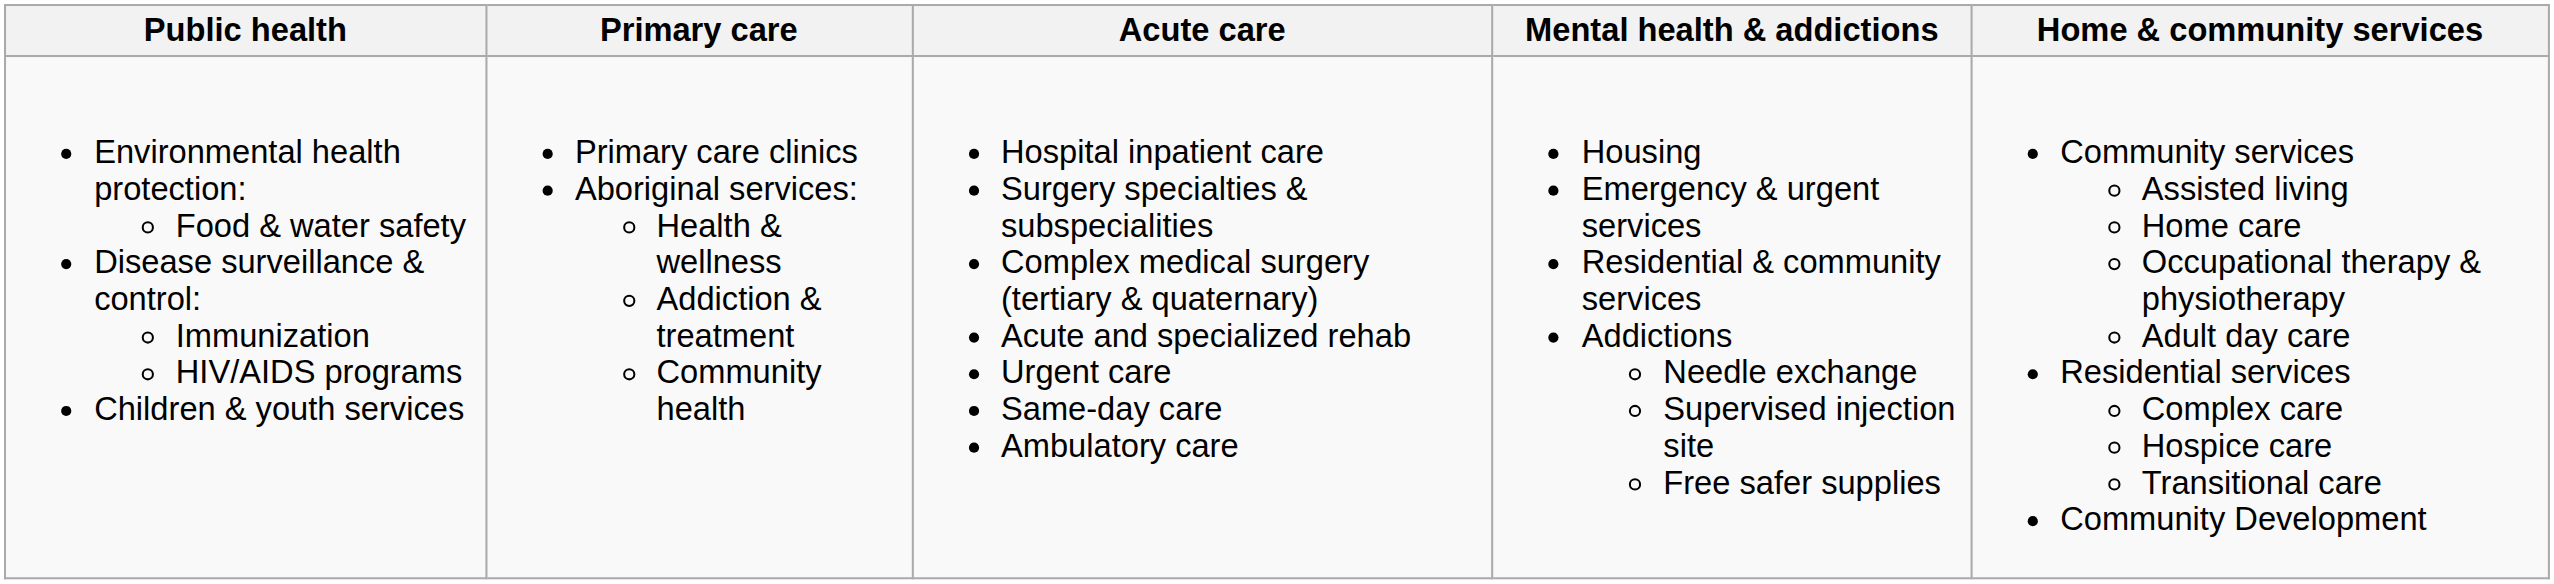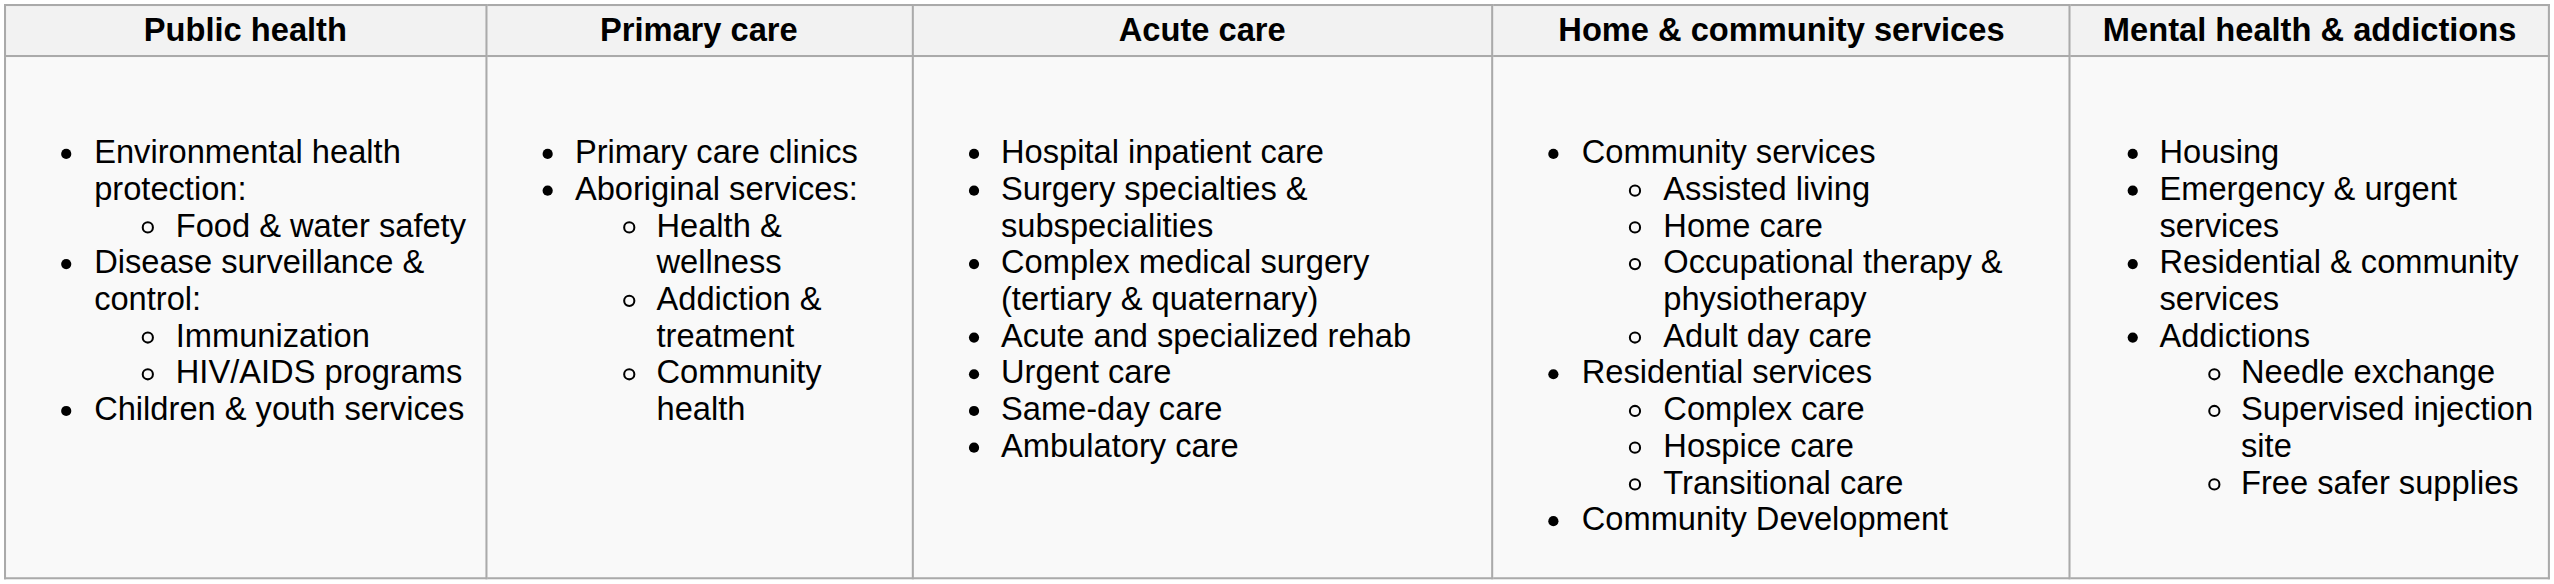columns swapped: (2260, 30) <-> (1732, 30)
